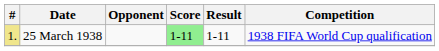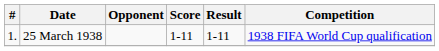(12, 35) khaki background -> (12, 35) no background
(181, 35) lightgreen background -> (181, 35) no background
